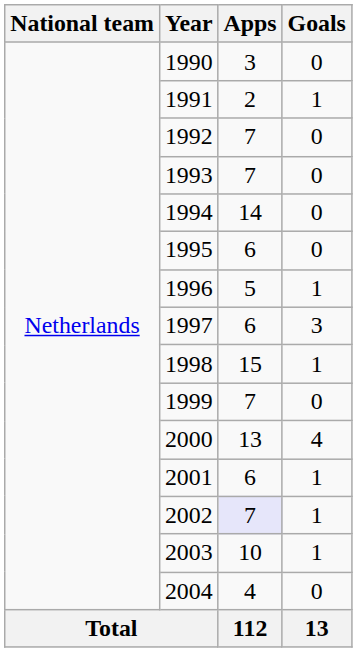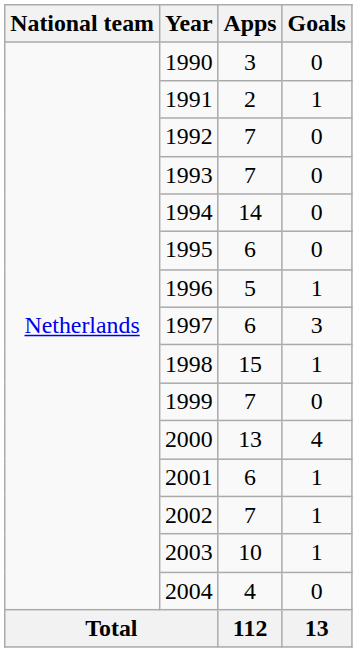(250, 514) lavender background -> (250, 514) no background
